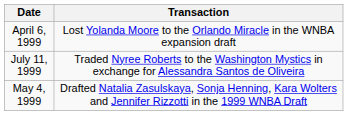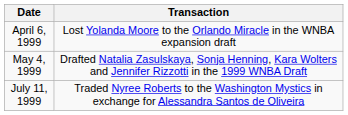rows swapped: (29, 95) <-> (29, 65)
